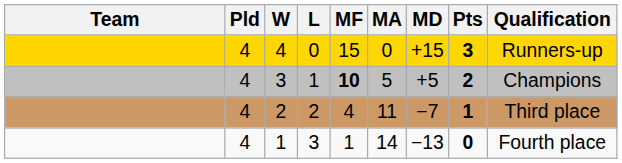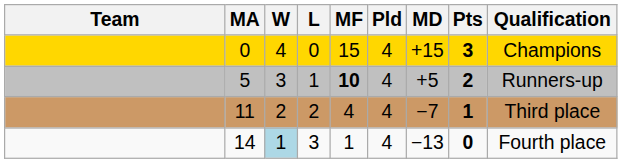columns swapped: (245, 19) <-> (387, 19)
(552, 50) Runners-up -> (552, 50) Champions
(552, 81) Champions -> (552, 81) Runners-up
(281, 142) no background -> (281, 142) lightblue background
